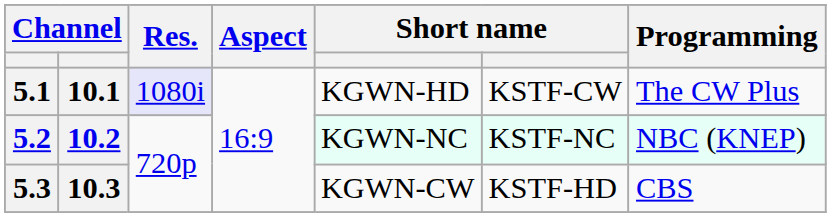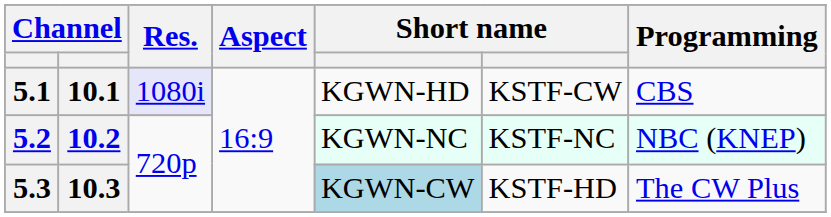(718, 90) The CW Plus -> (665, 90) CBS
(398, 187) no background -> (398, 187) lightblue background
(665, 187) CBS -> (718, 187) The CW Plus
